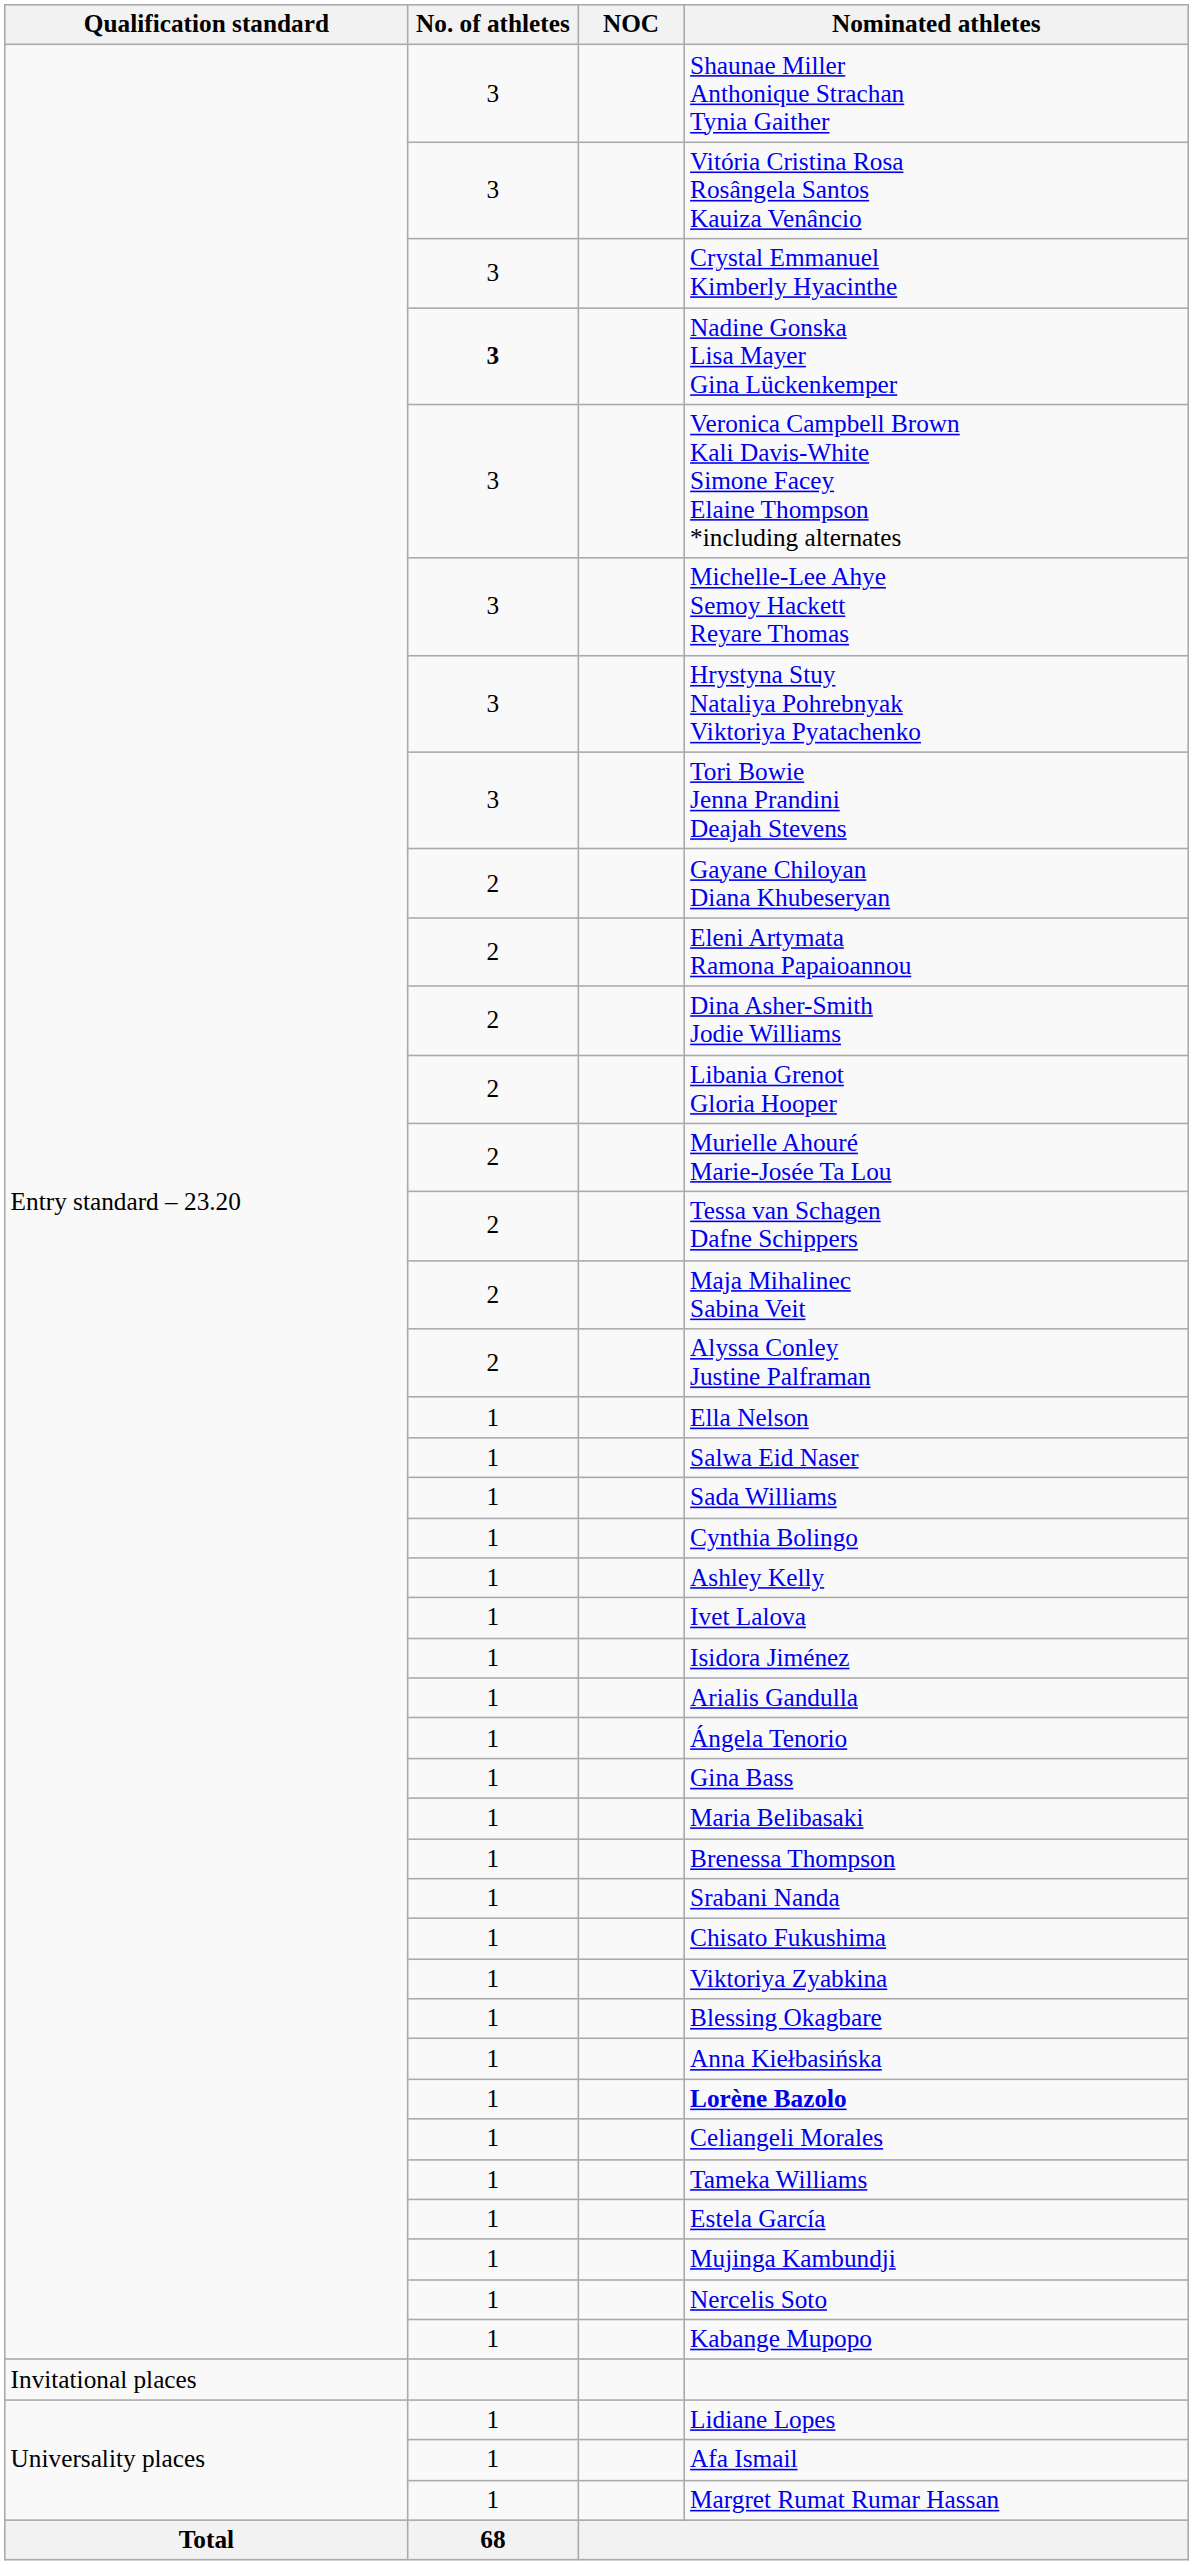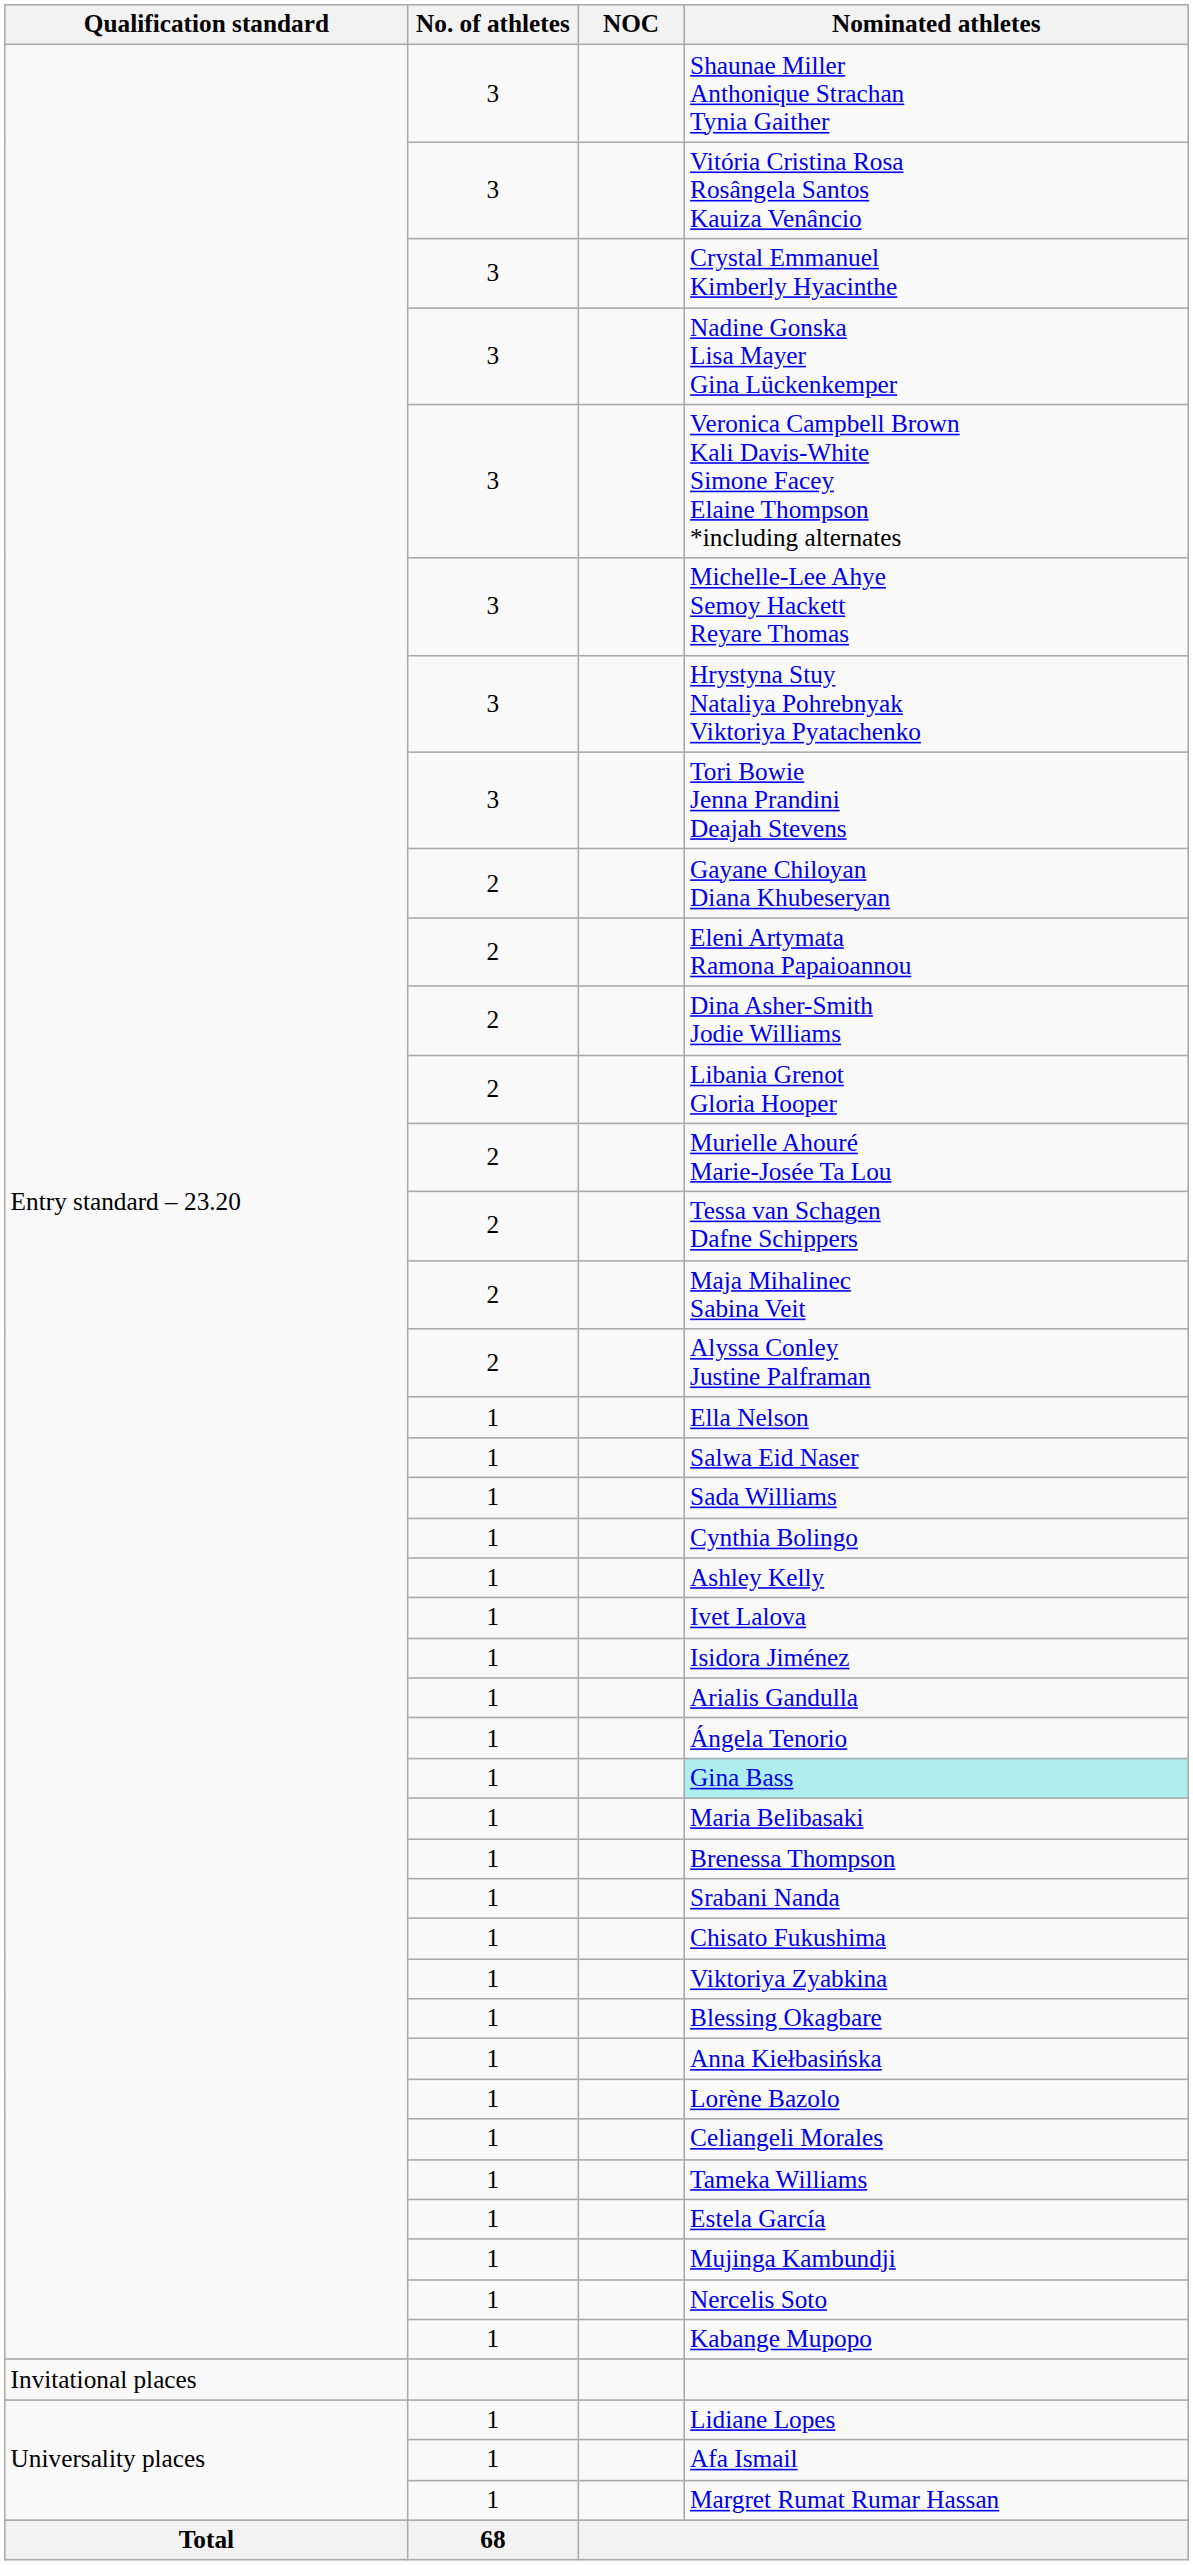(493, 355) bold -> (493, 355) normal
(742, 1777) no background -> (742, 1777) paleturquoise background
(768, 2098) bold -> (765, 2098) normal
